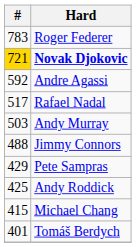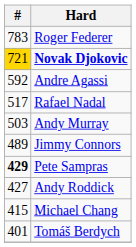(18, 145) 488 -> (18, 145) 489
(18, 166) normal -> (18, 166) bold
(18, 188) 425 -> (18, 188) 427
